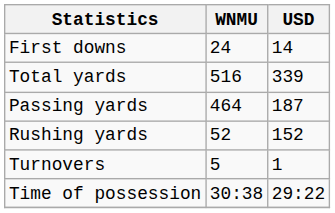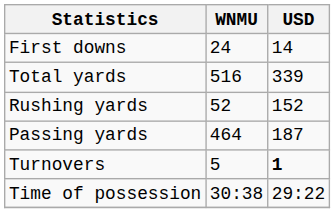rows swapped: (78, 135) <-> (78, 106)
(277, 164) normal -> (277, 164) bold
